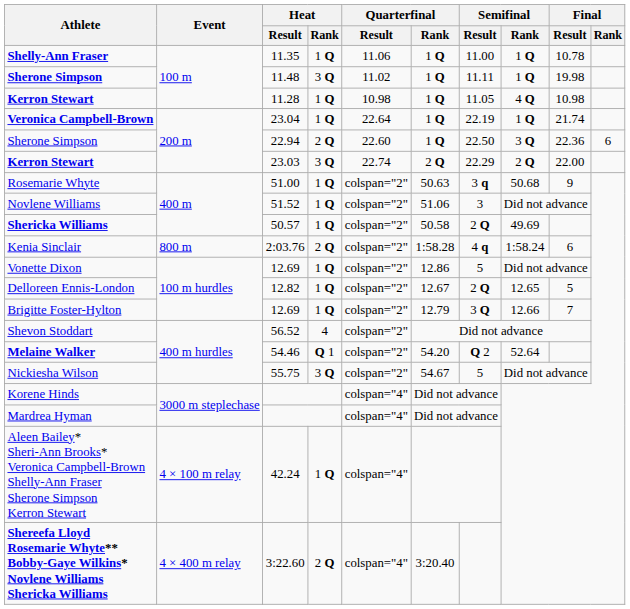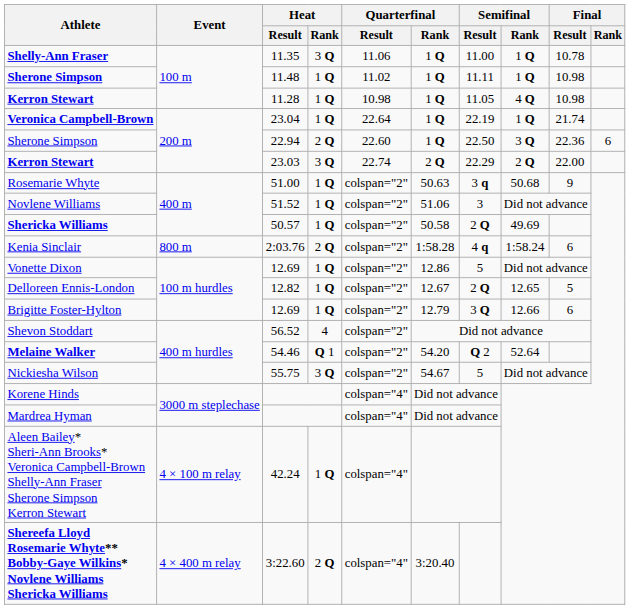(325, 56) 1 Q -> (325, 56) 3 Q
(325, 77) 3 Q -> (325, 77) 1 Q
(570, 77) 19.98 -> (570, 77) 10.98
(570, 310) 7 -> (570, 310) 6
